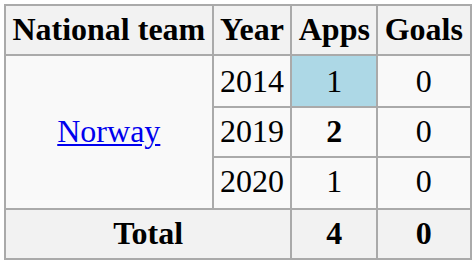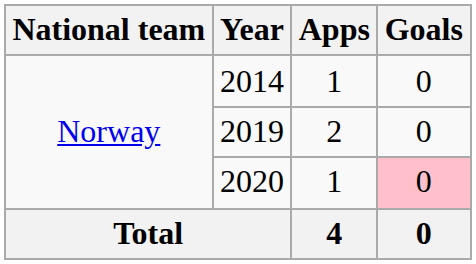(334, 80) lightblue background -> (334, 80) no background
(334, 131) bold -> (334, 131) normal
(424, 182) no background -> (424, 182) pink background
